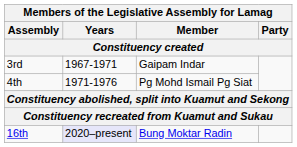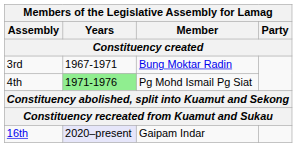(172, 64) Gaipam Indar -> (186, 64) Bung Moktar Radin
(91, 82) no background -> (91, 82) lightgreen background
(186, 133) Bung Moktar Radin -> (172, 133) Gaipam Indar
